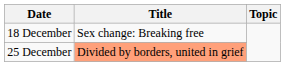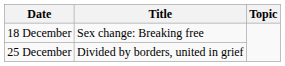(160, 52) lightsalmon background -> (160, 52) no background
